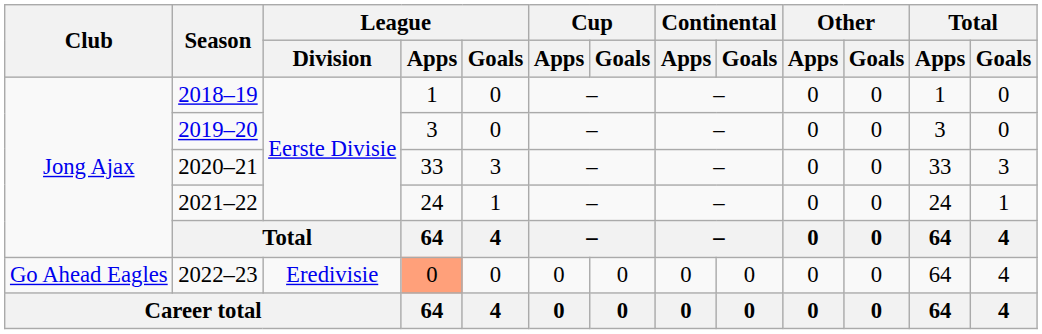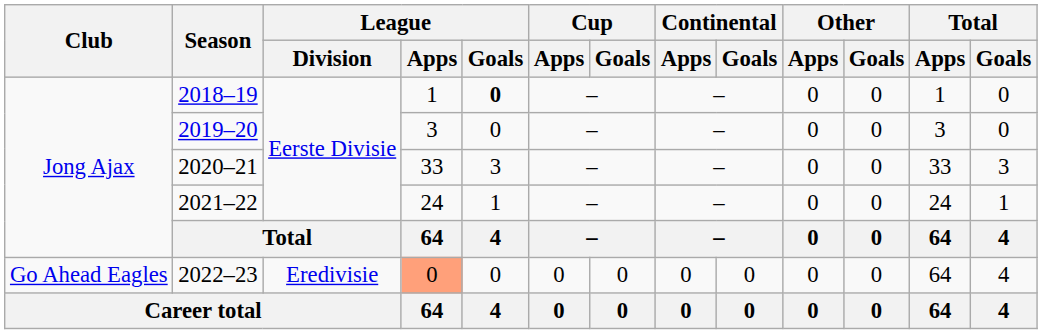(495, 94) normal -> (495, 94) bold
